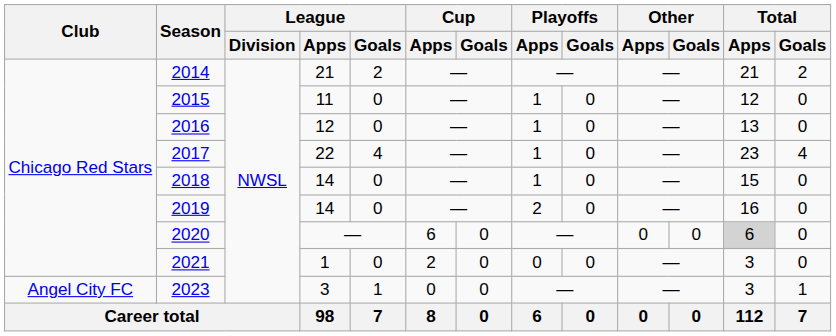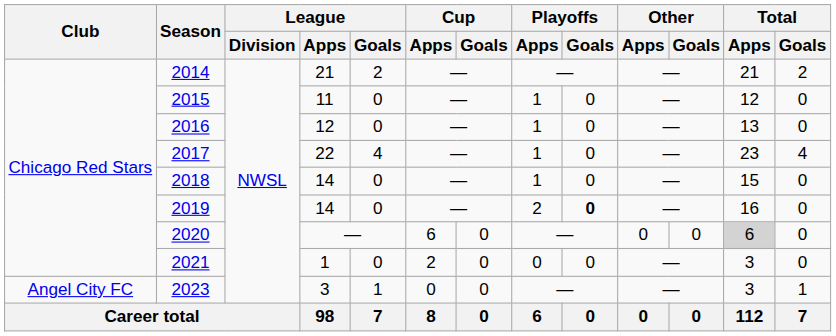(590, 208) normal -> (590, 208) bold
